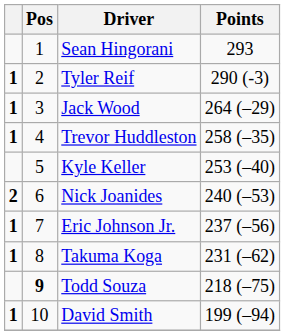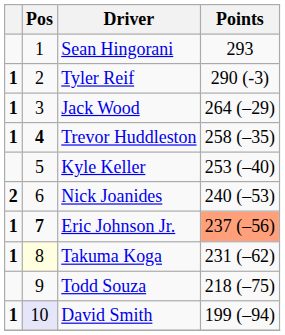(39, 137) normal -> (39, 137) bold
(39, 226) normal -> (39, 226) bold
(240, 226) no background -> (240, 226) lightsalmon background
(39, 256) no background -> (39, 256) lightyellow background
(39, 285) bold -> (39, 285) normal
(39, 315) no background -> (39, 315) lavender background
